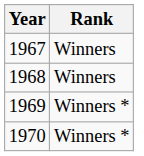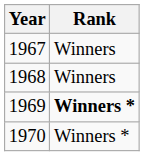(92, 106) normal -> (95, 106) bold
